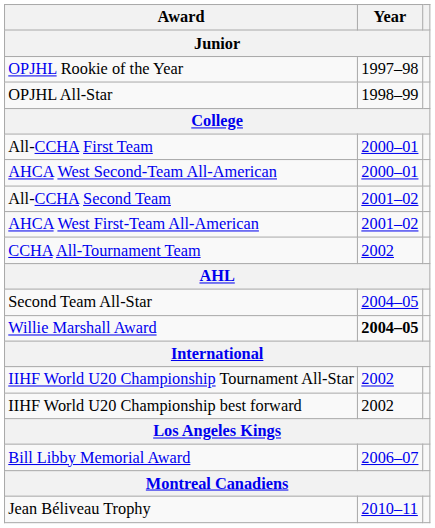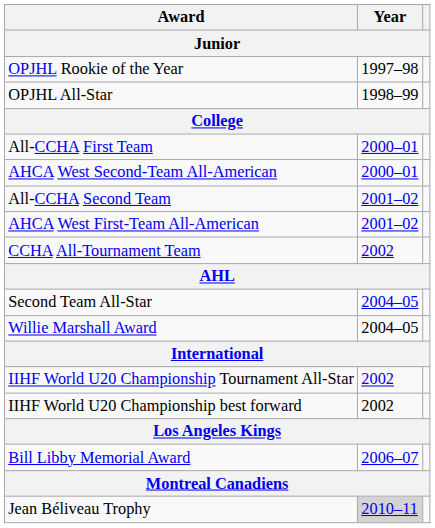(390, 328) bold -> (390, 328) normal
(390, 509) no background -> (390, 509) lightgrey background
